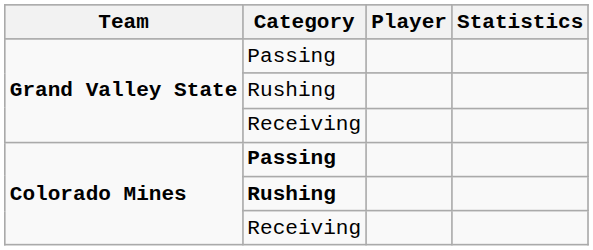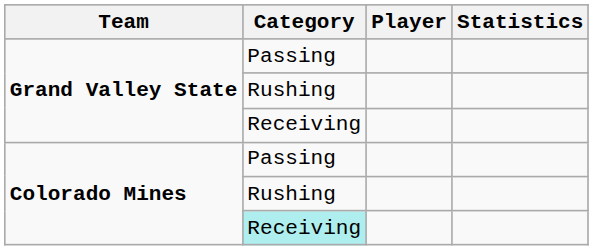(292, 159) bold -> (292, 159) normal
(292, 194) bold -> (292, 194) normal
(304, 228) no background -> (304, 228) paleturquoise background
